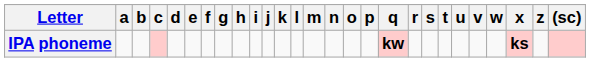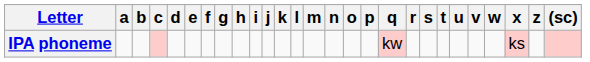(393, 43) bold -> (392, 43) normal
(520, 43) bold -> (517, 43) normal
